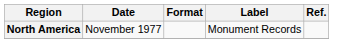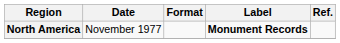(254, 30) normal -> (258, 30) bold
